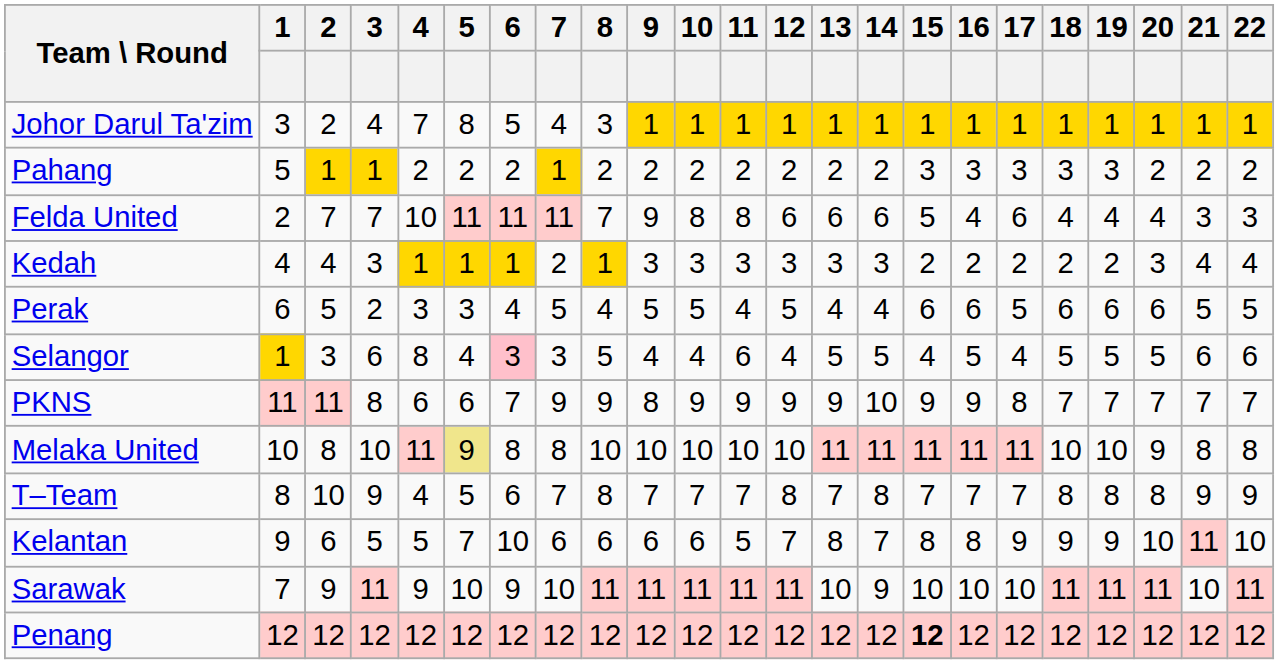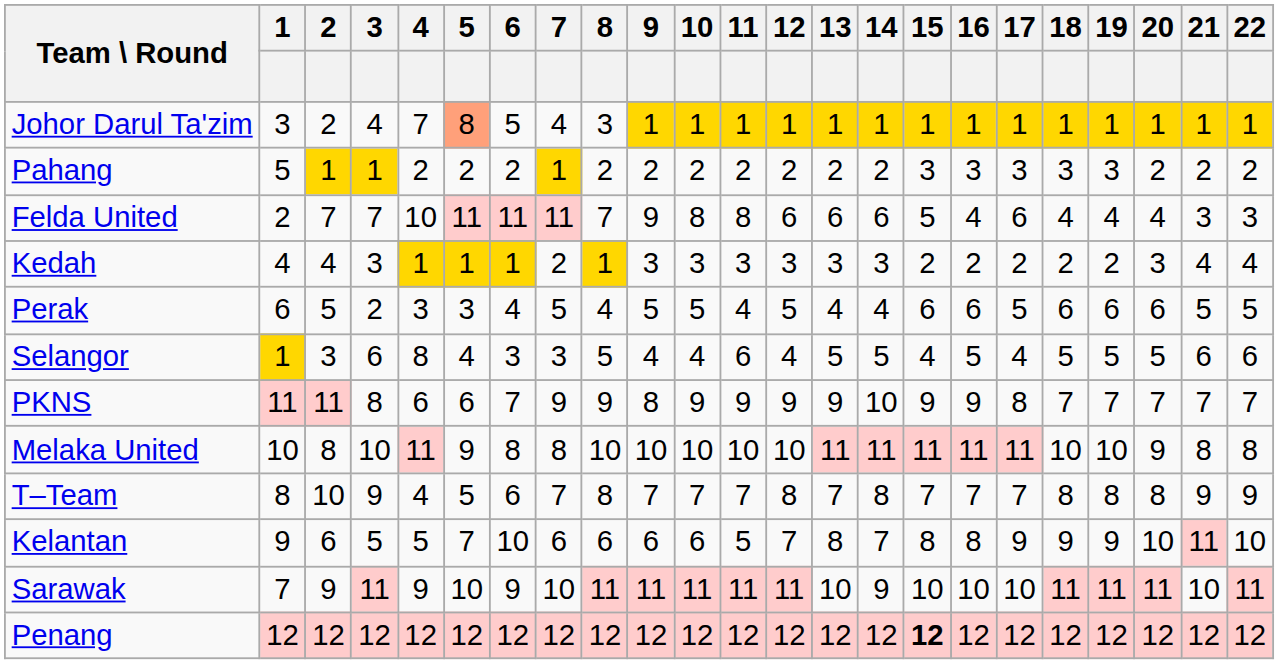(467, 124) no background -> (467, 124) lightsalmon background
(513, 356) pink background -> (513, 356) no background
(467, 449) khaki background -> (467, 449) no background
